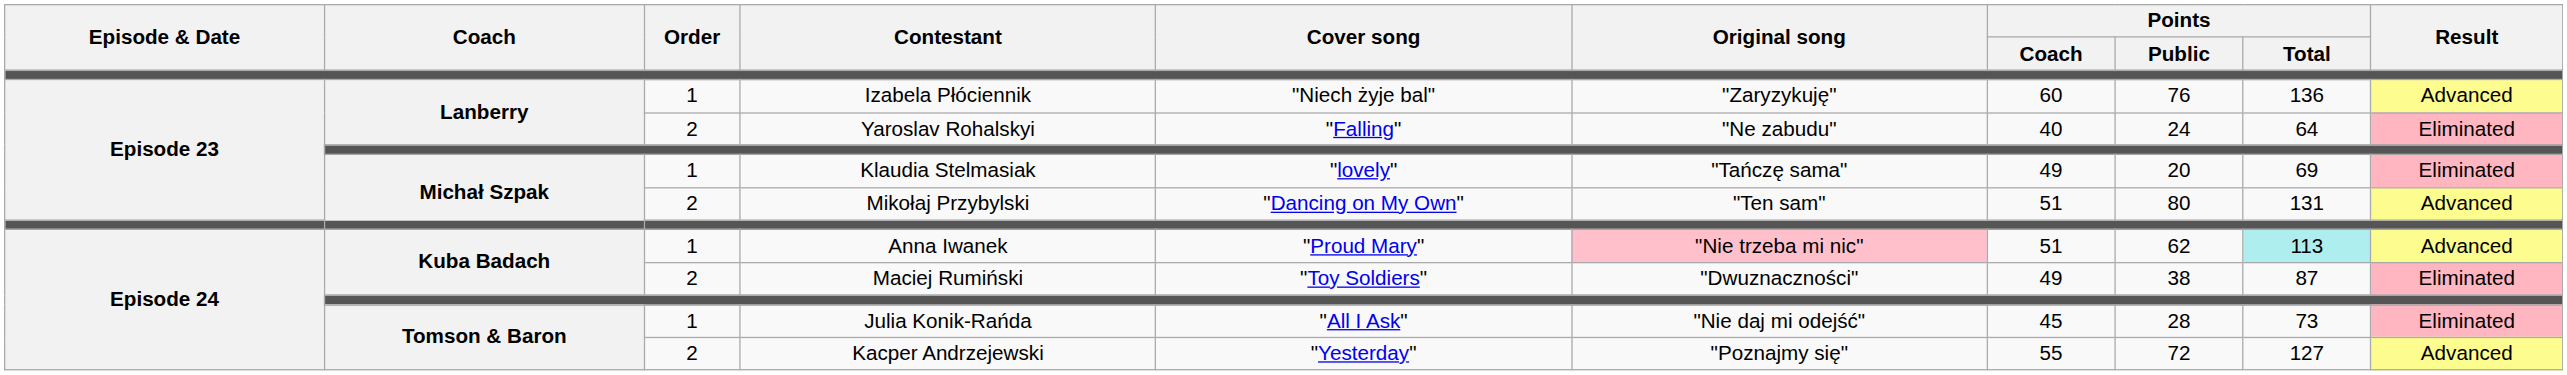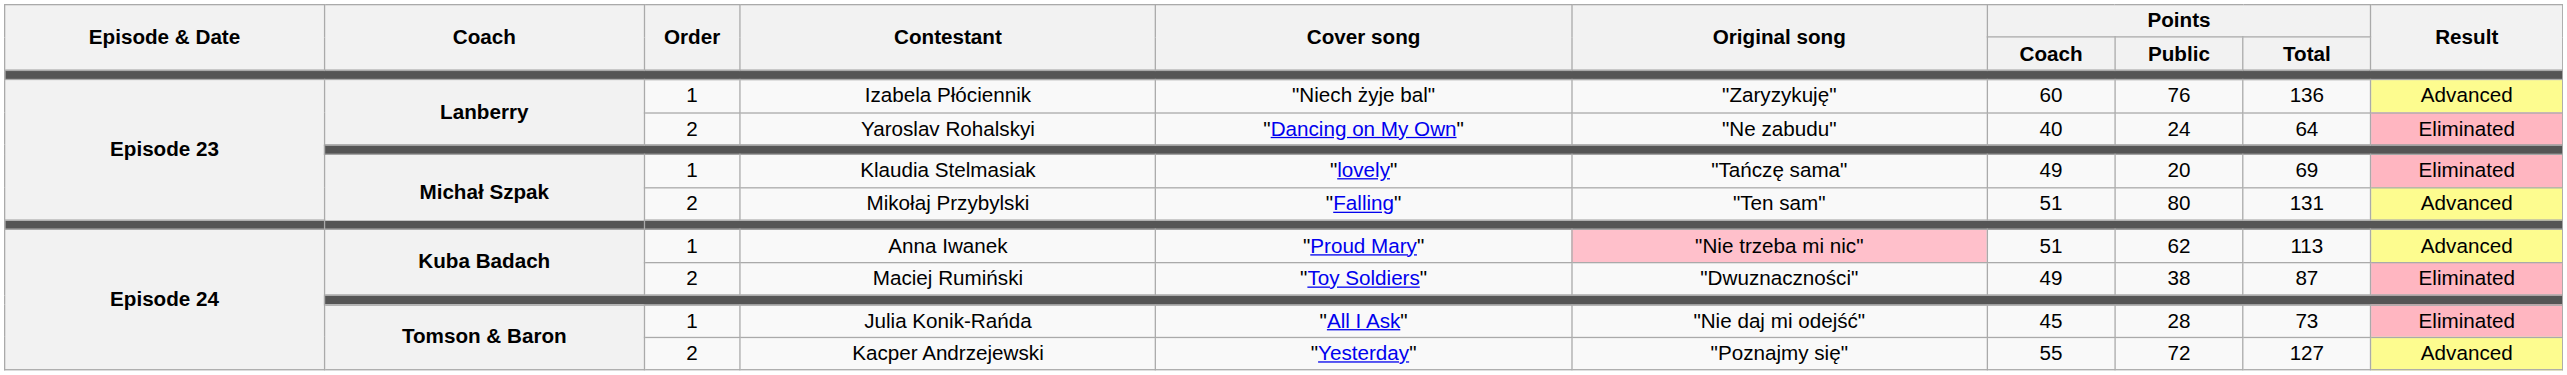(1364, 128) "Falling" -> (1364, 128) "Dancing on My Own"
(1364, 203) "Dancing on My Own" -> (1364, 203) "Falling"
(2307, 245) paleturquoise background -> (2307, 245) no background
